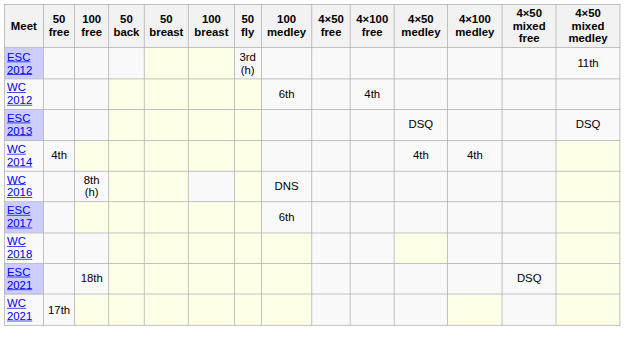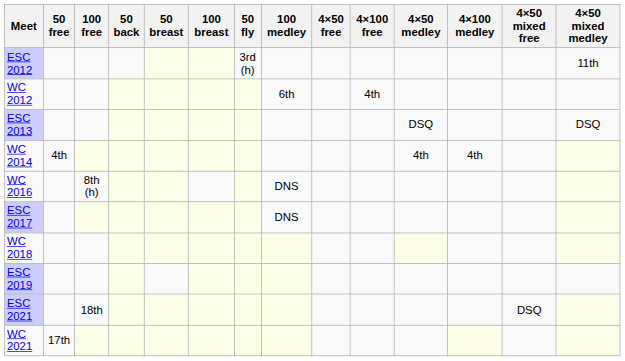(287, 217) 6th -> (287, 217) DNS
+ row: (20, 279)
